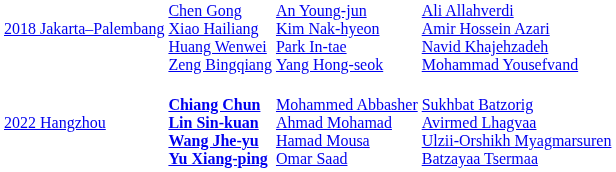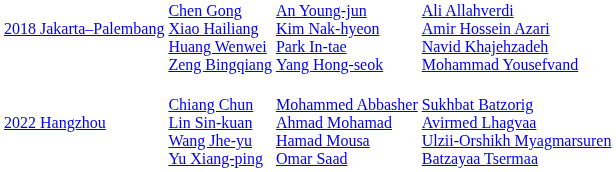(218, 132) bold -> (216, 132) normal
